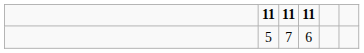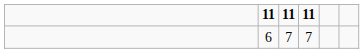(269, 37) 5 -> (269, 37) 6
(309, 37) 6 -> (309, 37) 7
